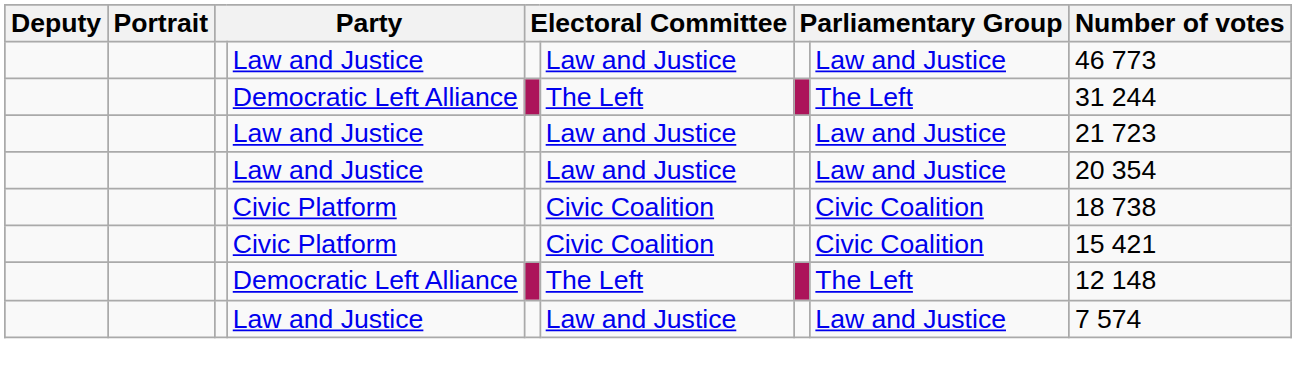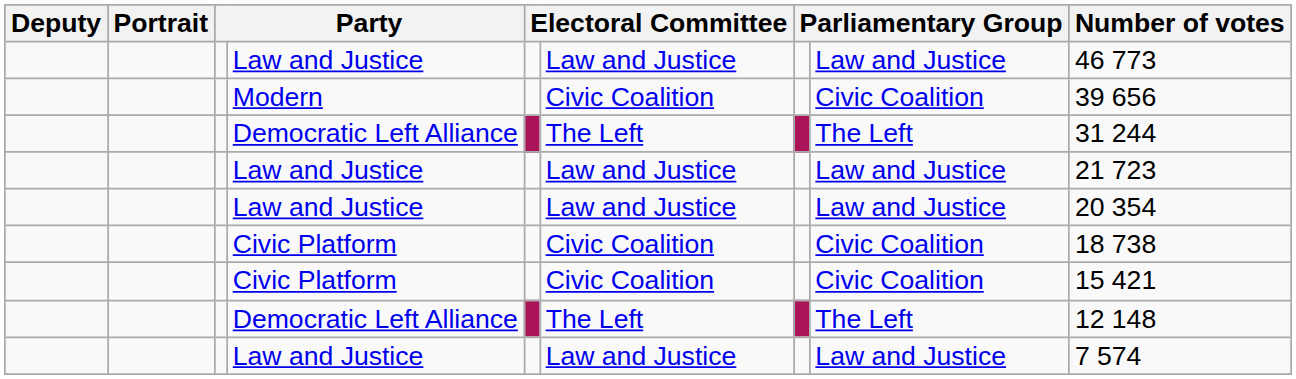+ row: (56, 97)
